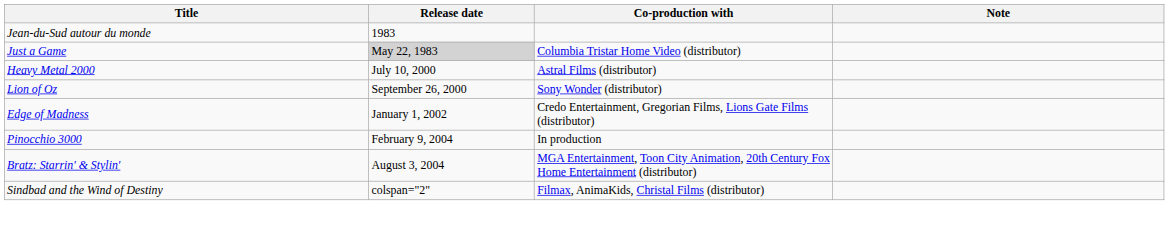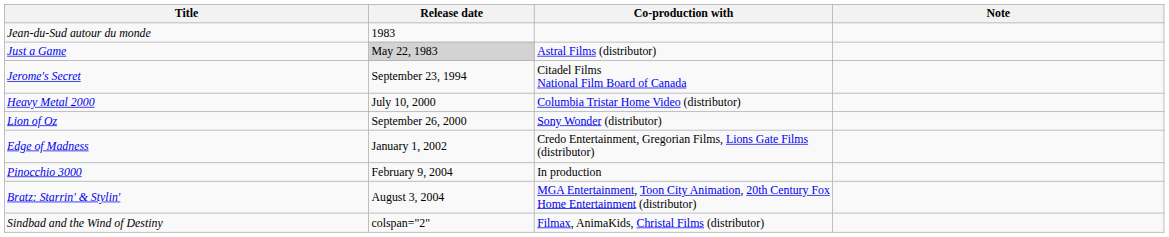(639, 51) Columbia Tristar Home Video (distributor) -> (597, 51) Astral Films (distributor)
+ row: (44, 76)
(597, 70) Astral Films (distributor) -> (639, 102) Columbia Tristar Home Video (distributor)
